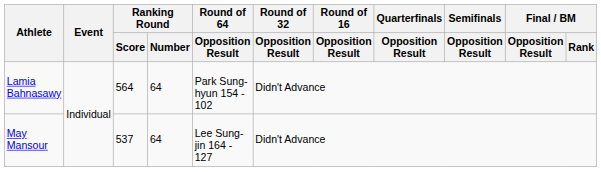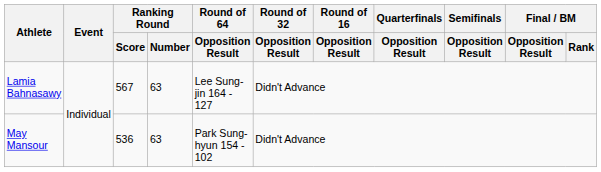(125, 87) 564 -> (125, 87) 567
(156, 87) 64 -> (156, 87) 63
(221, 93) Park Sung-hyun 154 - 102 -> (219, 93) Lee Sung-jin 164 - 127
(125, 140) 537 -> (125, 140) 536
(156, 140) 64 -> (156, 140) 63
(219, 146) Lee Sung-jin 164 - 127 -> (221, 146) Park Sung-hyun 154 - 102
